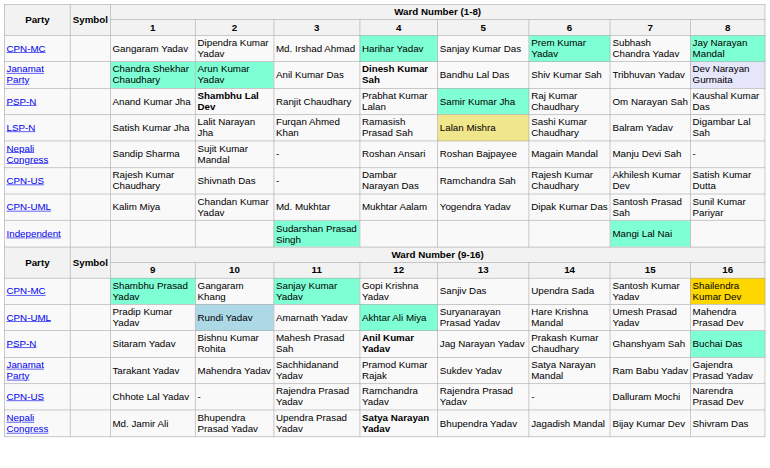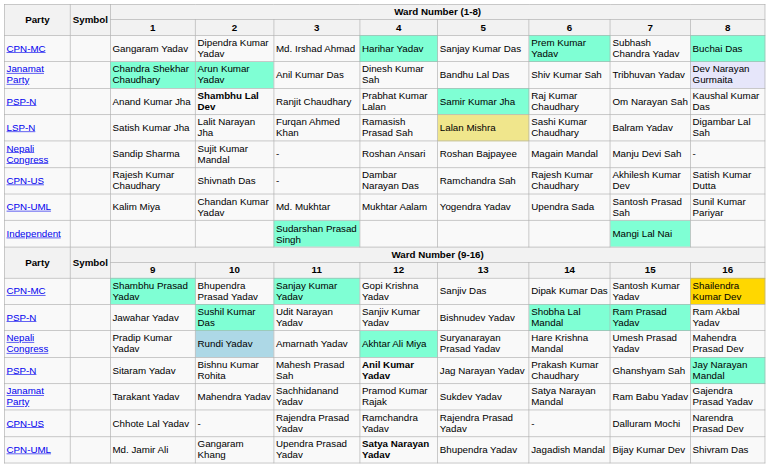(720, 48) Jay Narayan Mandal -> (718, 48) Buchai Das
(395, 75) bold -> (393, 75) normal
(569, 207) Dipak Kumar Das -> (563, 207) Upendra Sada
(221, 291) Gangaram Khang -> (228, 291) Bhupendra Prasad Yadav
(563, 291) Upendra Sada -> (569, 291) Dipak Kumar Das
+ row: (146, 317)
(29, 317) CPN-UML -> (27, 344) Nepali Congress
(718, 344) Buchai Das -> (720, 370) Jay Narayan Mandal
(27, 423) Nepali Congress -> (29, 450) CPN-UML
(228, 423) Bhupendra Prasad Yadav -> (221, 450) Gangaram Khang
